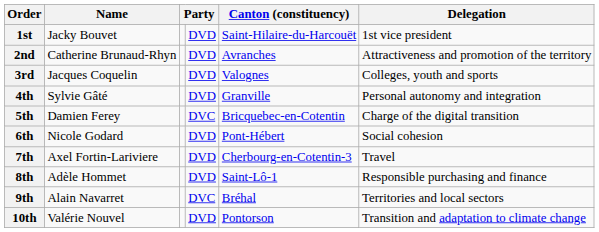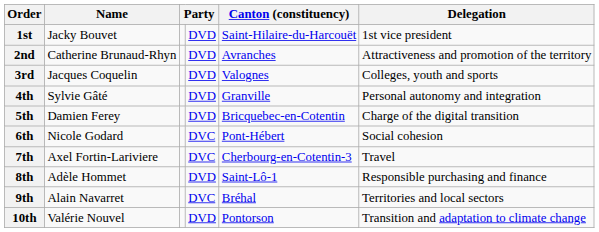(202, 116) DVC -> (202, 116) DVD
(202, 136) DVD -> (202, 136) DVC
(202, 156) DVD -> (202, 156) DVC
